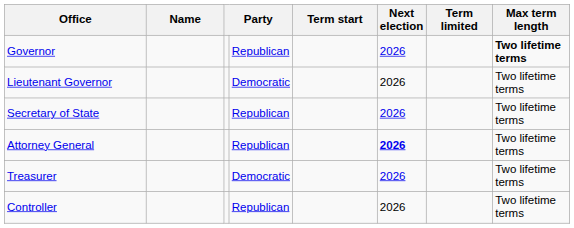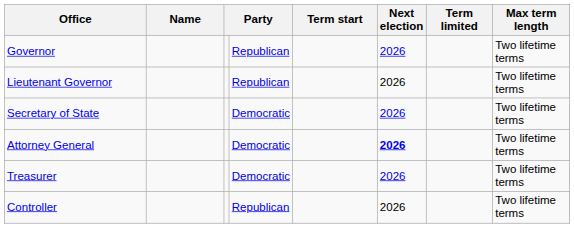(528, 51) bold -> (526, 51) normal
(261, 82) Democratic -> (261, 82) Republican
(261, 113) Republican -> (261, 113) Democratic
(261, 145) Republican -> (261, 145) Democratic
